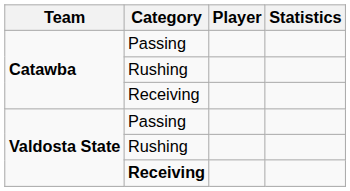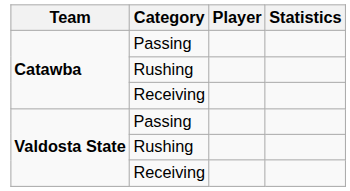(167, 173) bold -> (169, 173) normal
